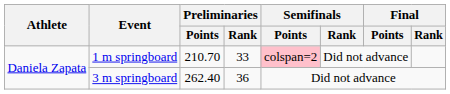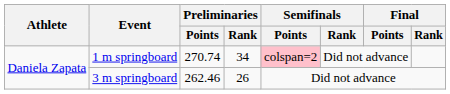(202, 57) 210.70 -> (202, 57) 270.74
(243, 57) 33 -> (243, 57) 34
(202, 78) 262.40 -> (202, 78) 262.46
(243, 78) 36 -> (243, 78) 26
